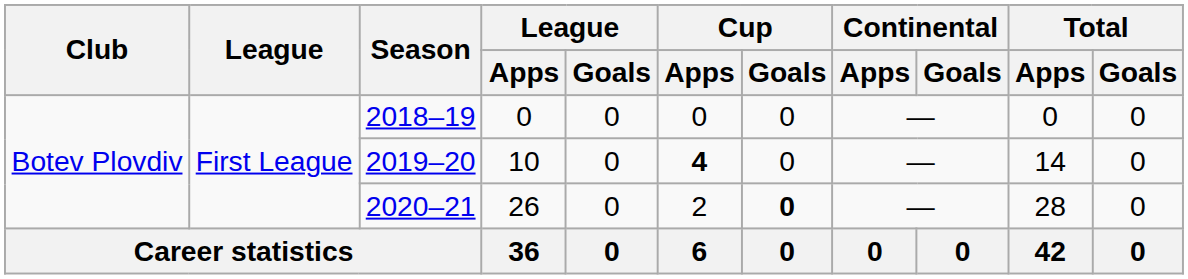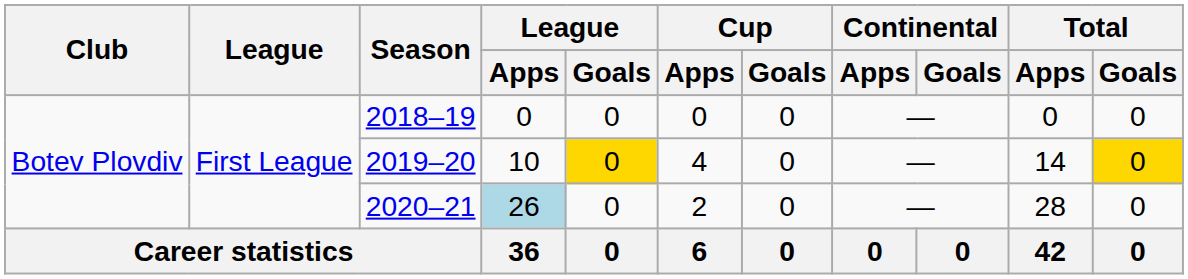(612, 161) no background -> (612, 161) gold background
(699, 161) bold -> (699, 161) normal
(1138, 161) no background -> (1138, 161) gold background
(524, 206) no background -> (524, 206) lightblue background
(787, 206) bold -> (787, 206) normal
